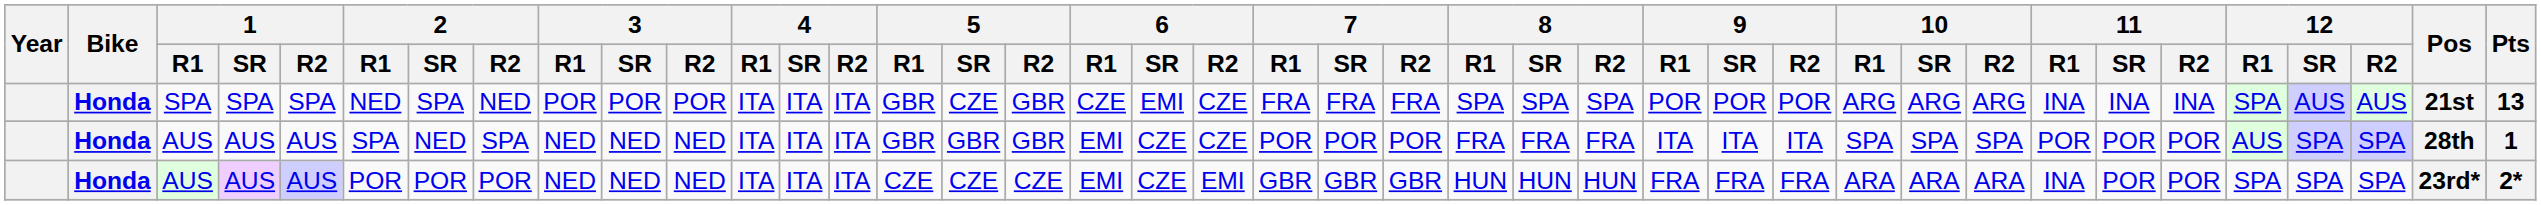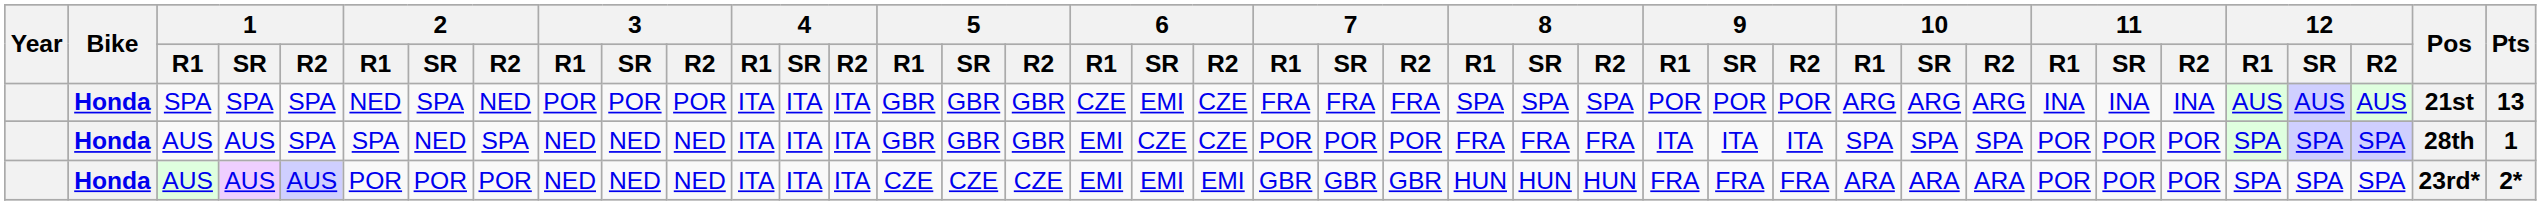(974, 103) CZE -> (974, 103) GBR
(2257, 103) SPA -> (2257, 103) AUS
(312, 141) AUS -> (312, 141) SPA
(2257, 141) AUS -> (2257, 141) SPA
(1162, 180) CZE -> (1162, 180) EMI
(2064, 180) INA -> (2064, 180) POR
